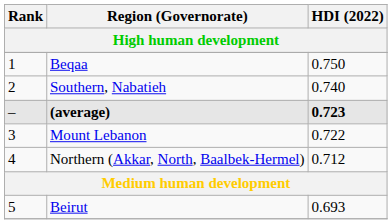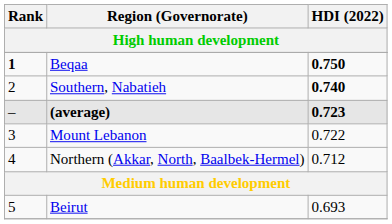(12, 64) normal -> (12, 64) bold
(328, 64) normal -> (328, 64) bold
(328, 87) normal -> (328, 87) bold
